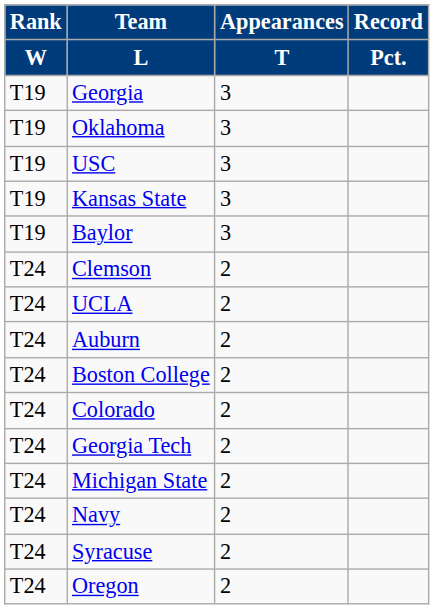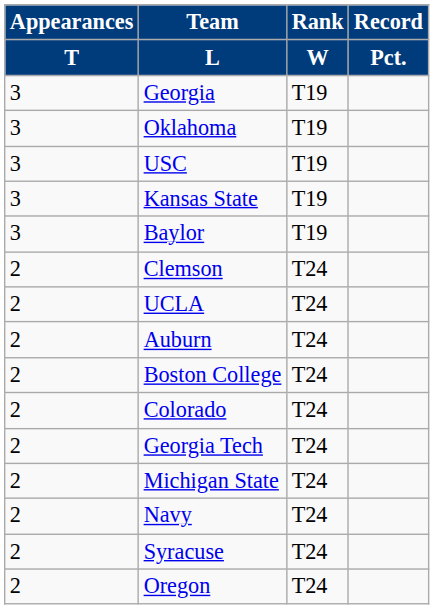columns swapped: (36, 57) <-> (282, 57)
